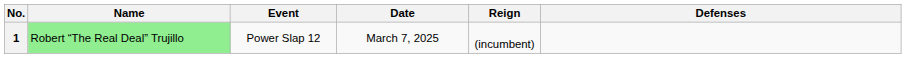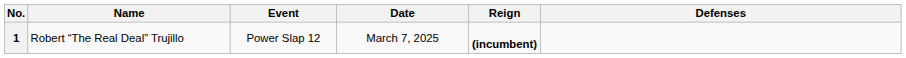(107, 37) lightgreen background -> (107, 37) no background
(505, 44) normal -> (505, 44) bold
